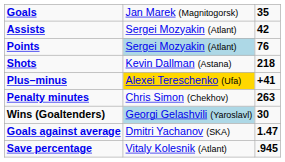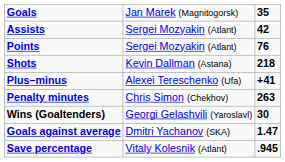(181, 47) lightblue background -> (181, 47) no background
(183, 81) gold background -> (183, 81) no background
(189, 115) lightblue background -> (189, 115) no background
